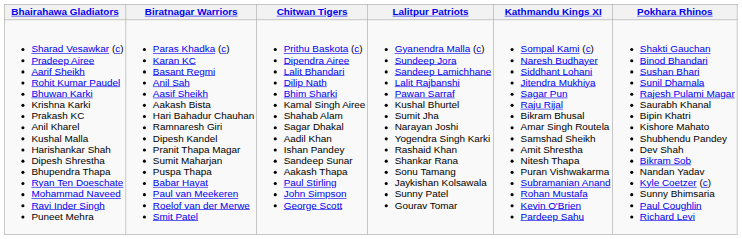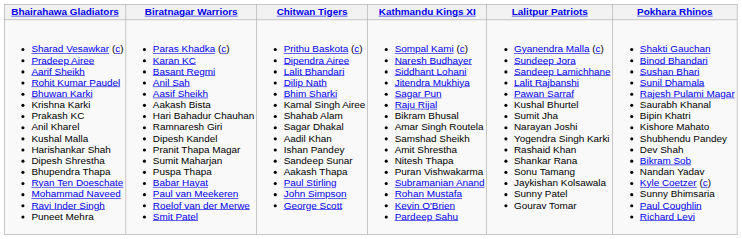columns swapped: (553, 12) <-> (431, 12)
